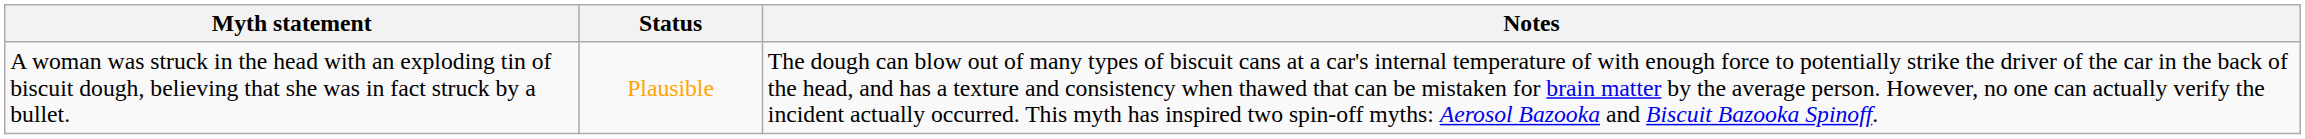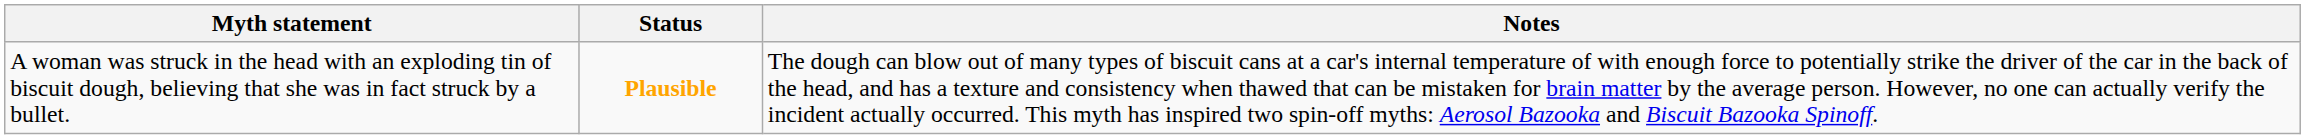(671, 87) normal -> (671, 87) bold
